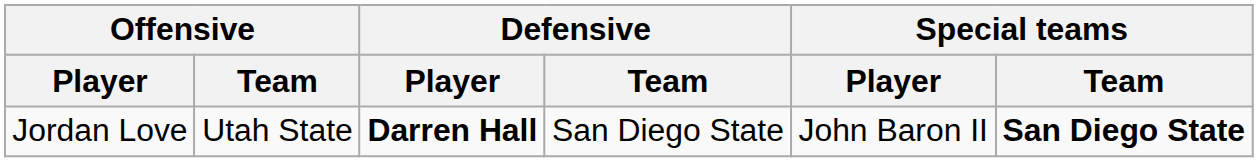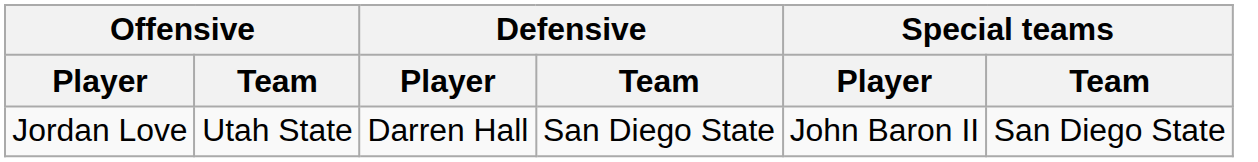(452, 130) bold -> (448, 130) normal
(1124, 130) bold -> (1110, 130) normal
